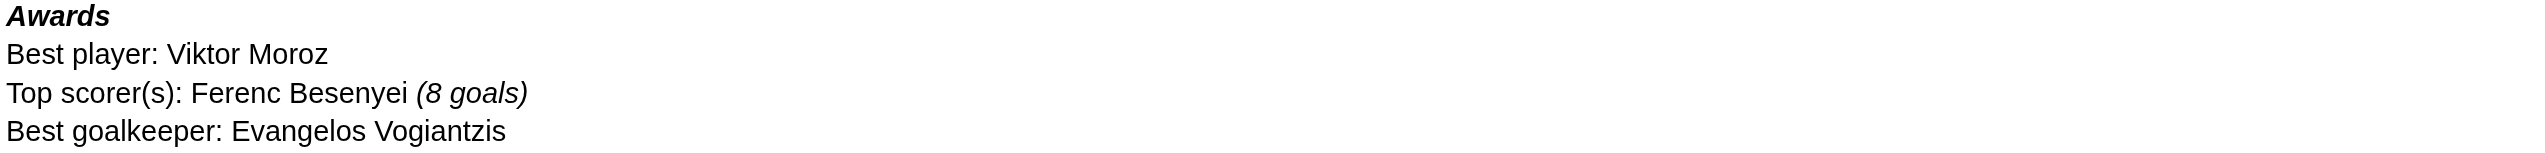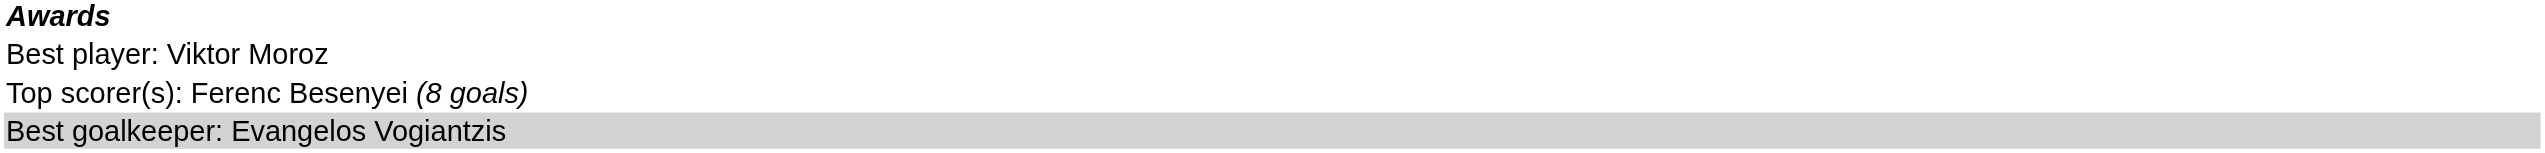(256, 131) no background -> (256, 131) lightgrey background
